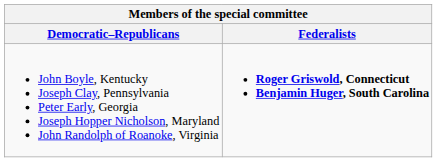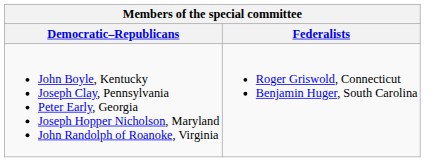(327, 86) bold -> (321, 86) normal
